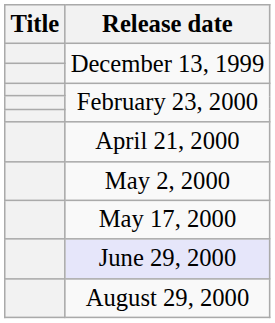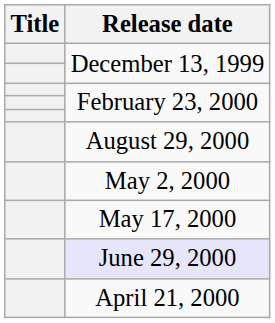(167, 141) April 21, 2000 -> (167, 141) August 29, 2000
(167, 297) August 29, 2000 -> (167, 297) April 21, 2000
